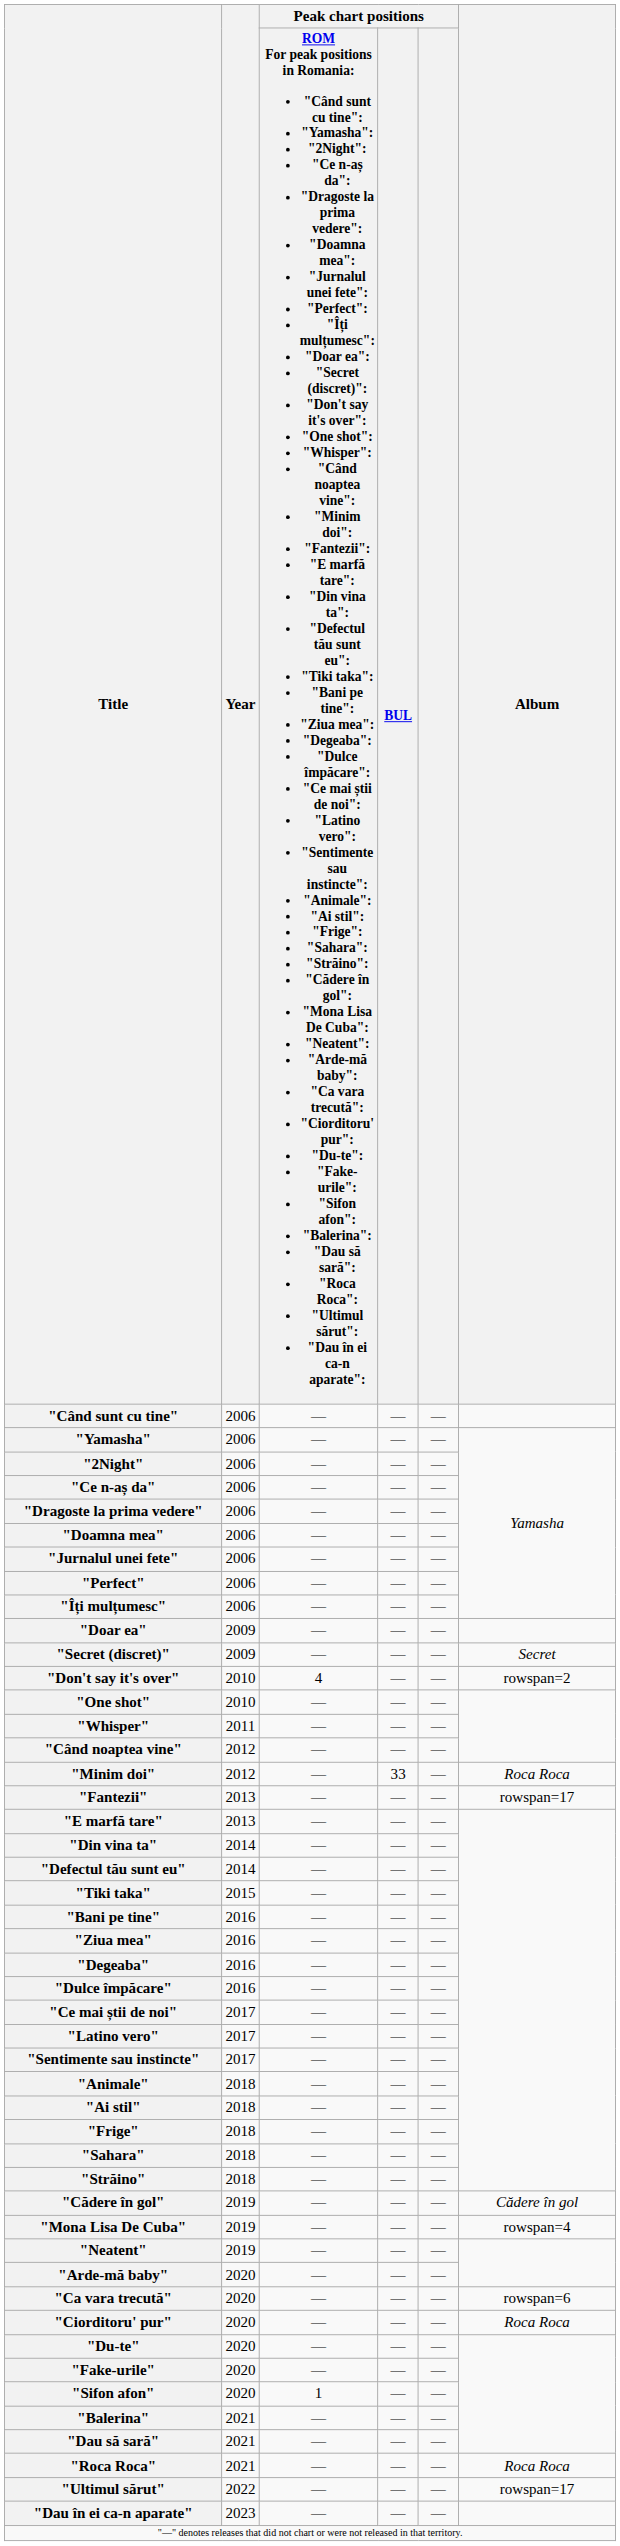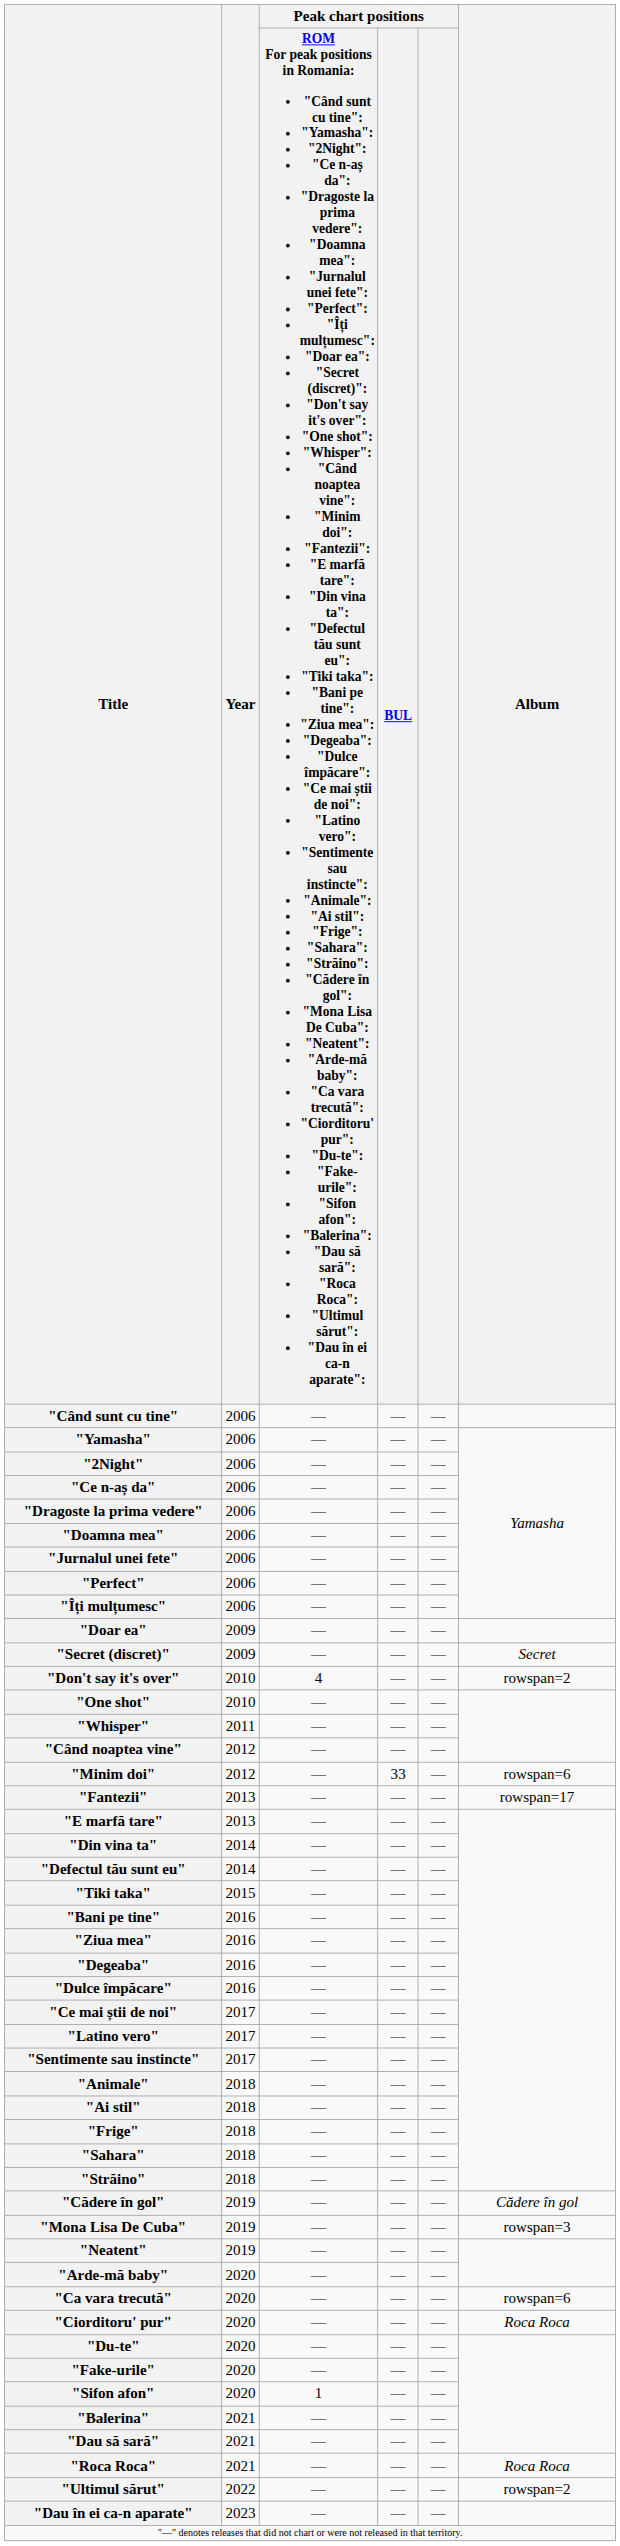(537, 1773) Roca Roca -> (537, 1773) rowspan=6
(537, 2226) rowspan=4 -> (537, 2226) rowspan=3
(537, 2489) rowspan=17 -> (537, 2489) rowspan=2
